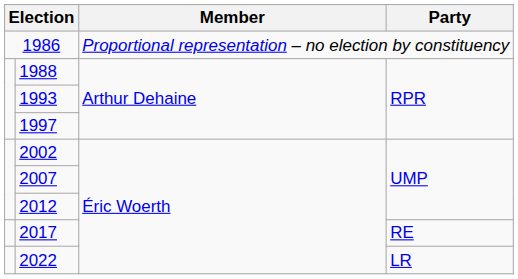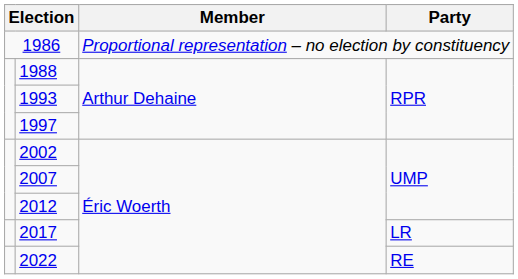(402, 233) RE -> (401, 233) LR
(401, 260) LR -> (402, 260) RE
